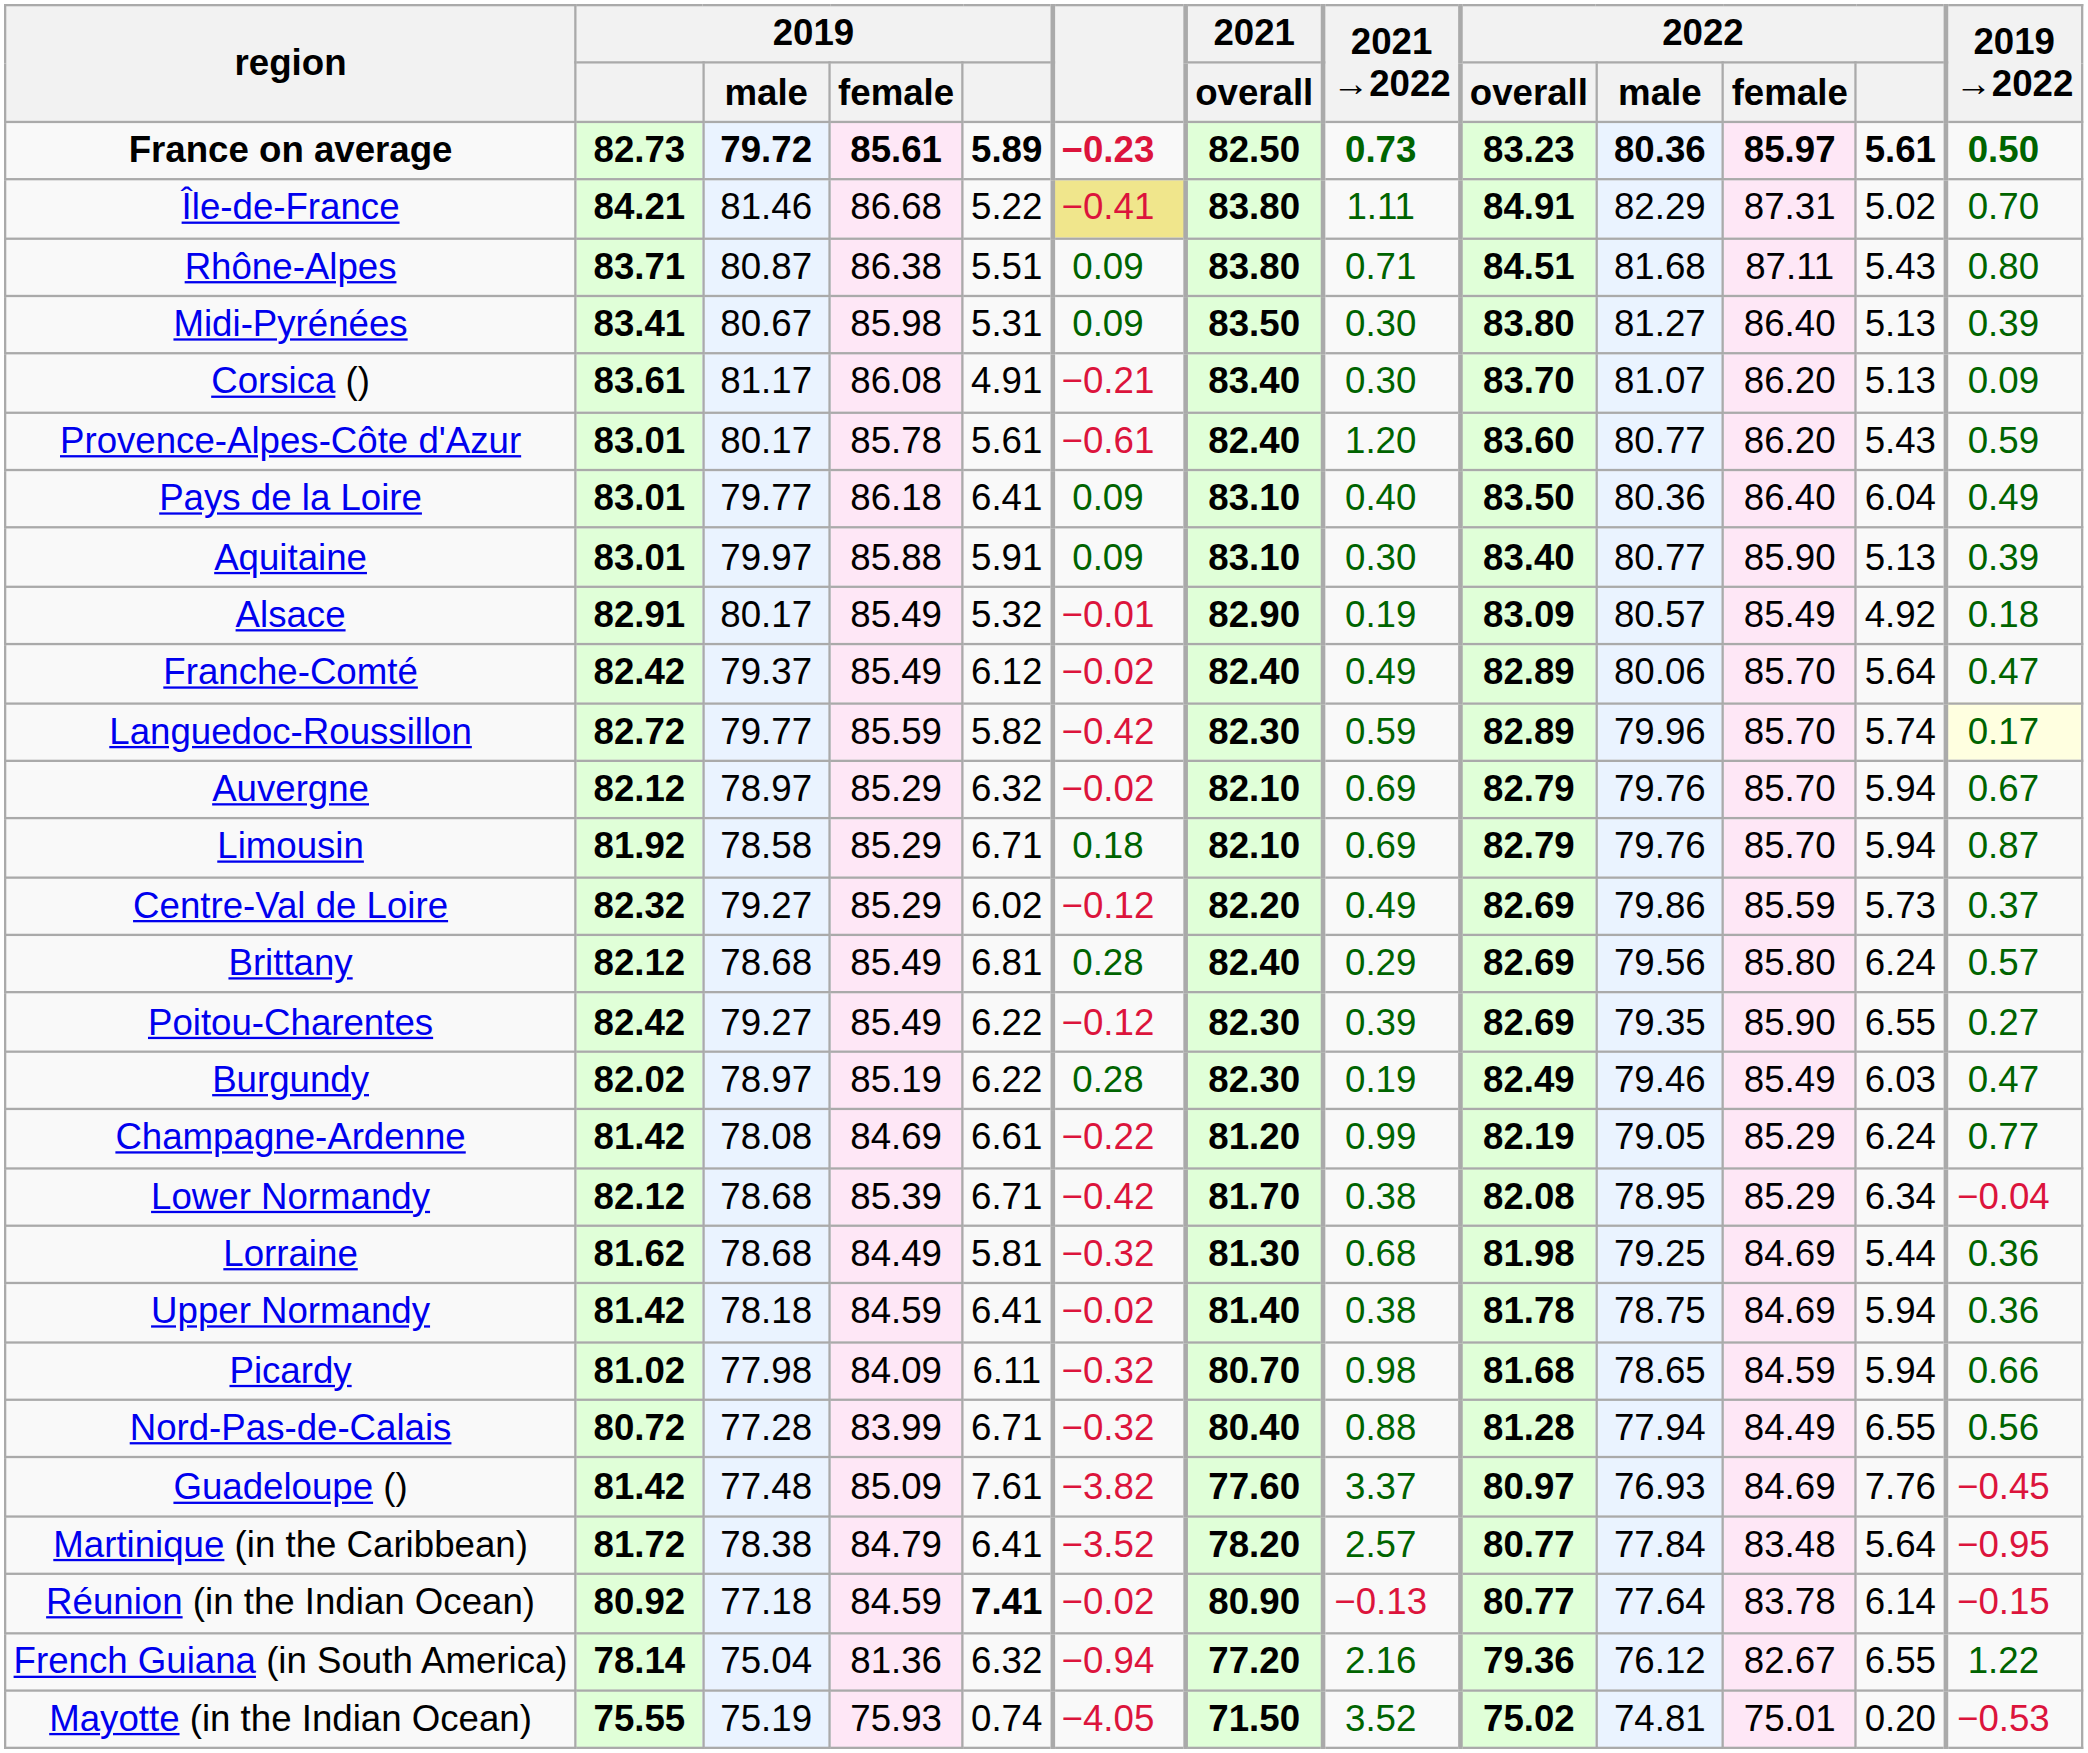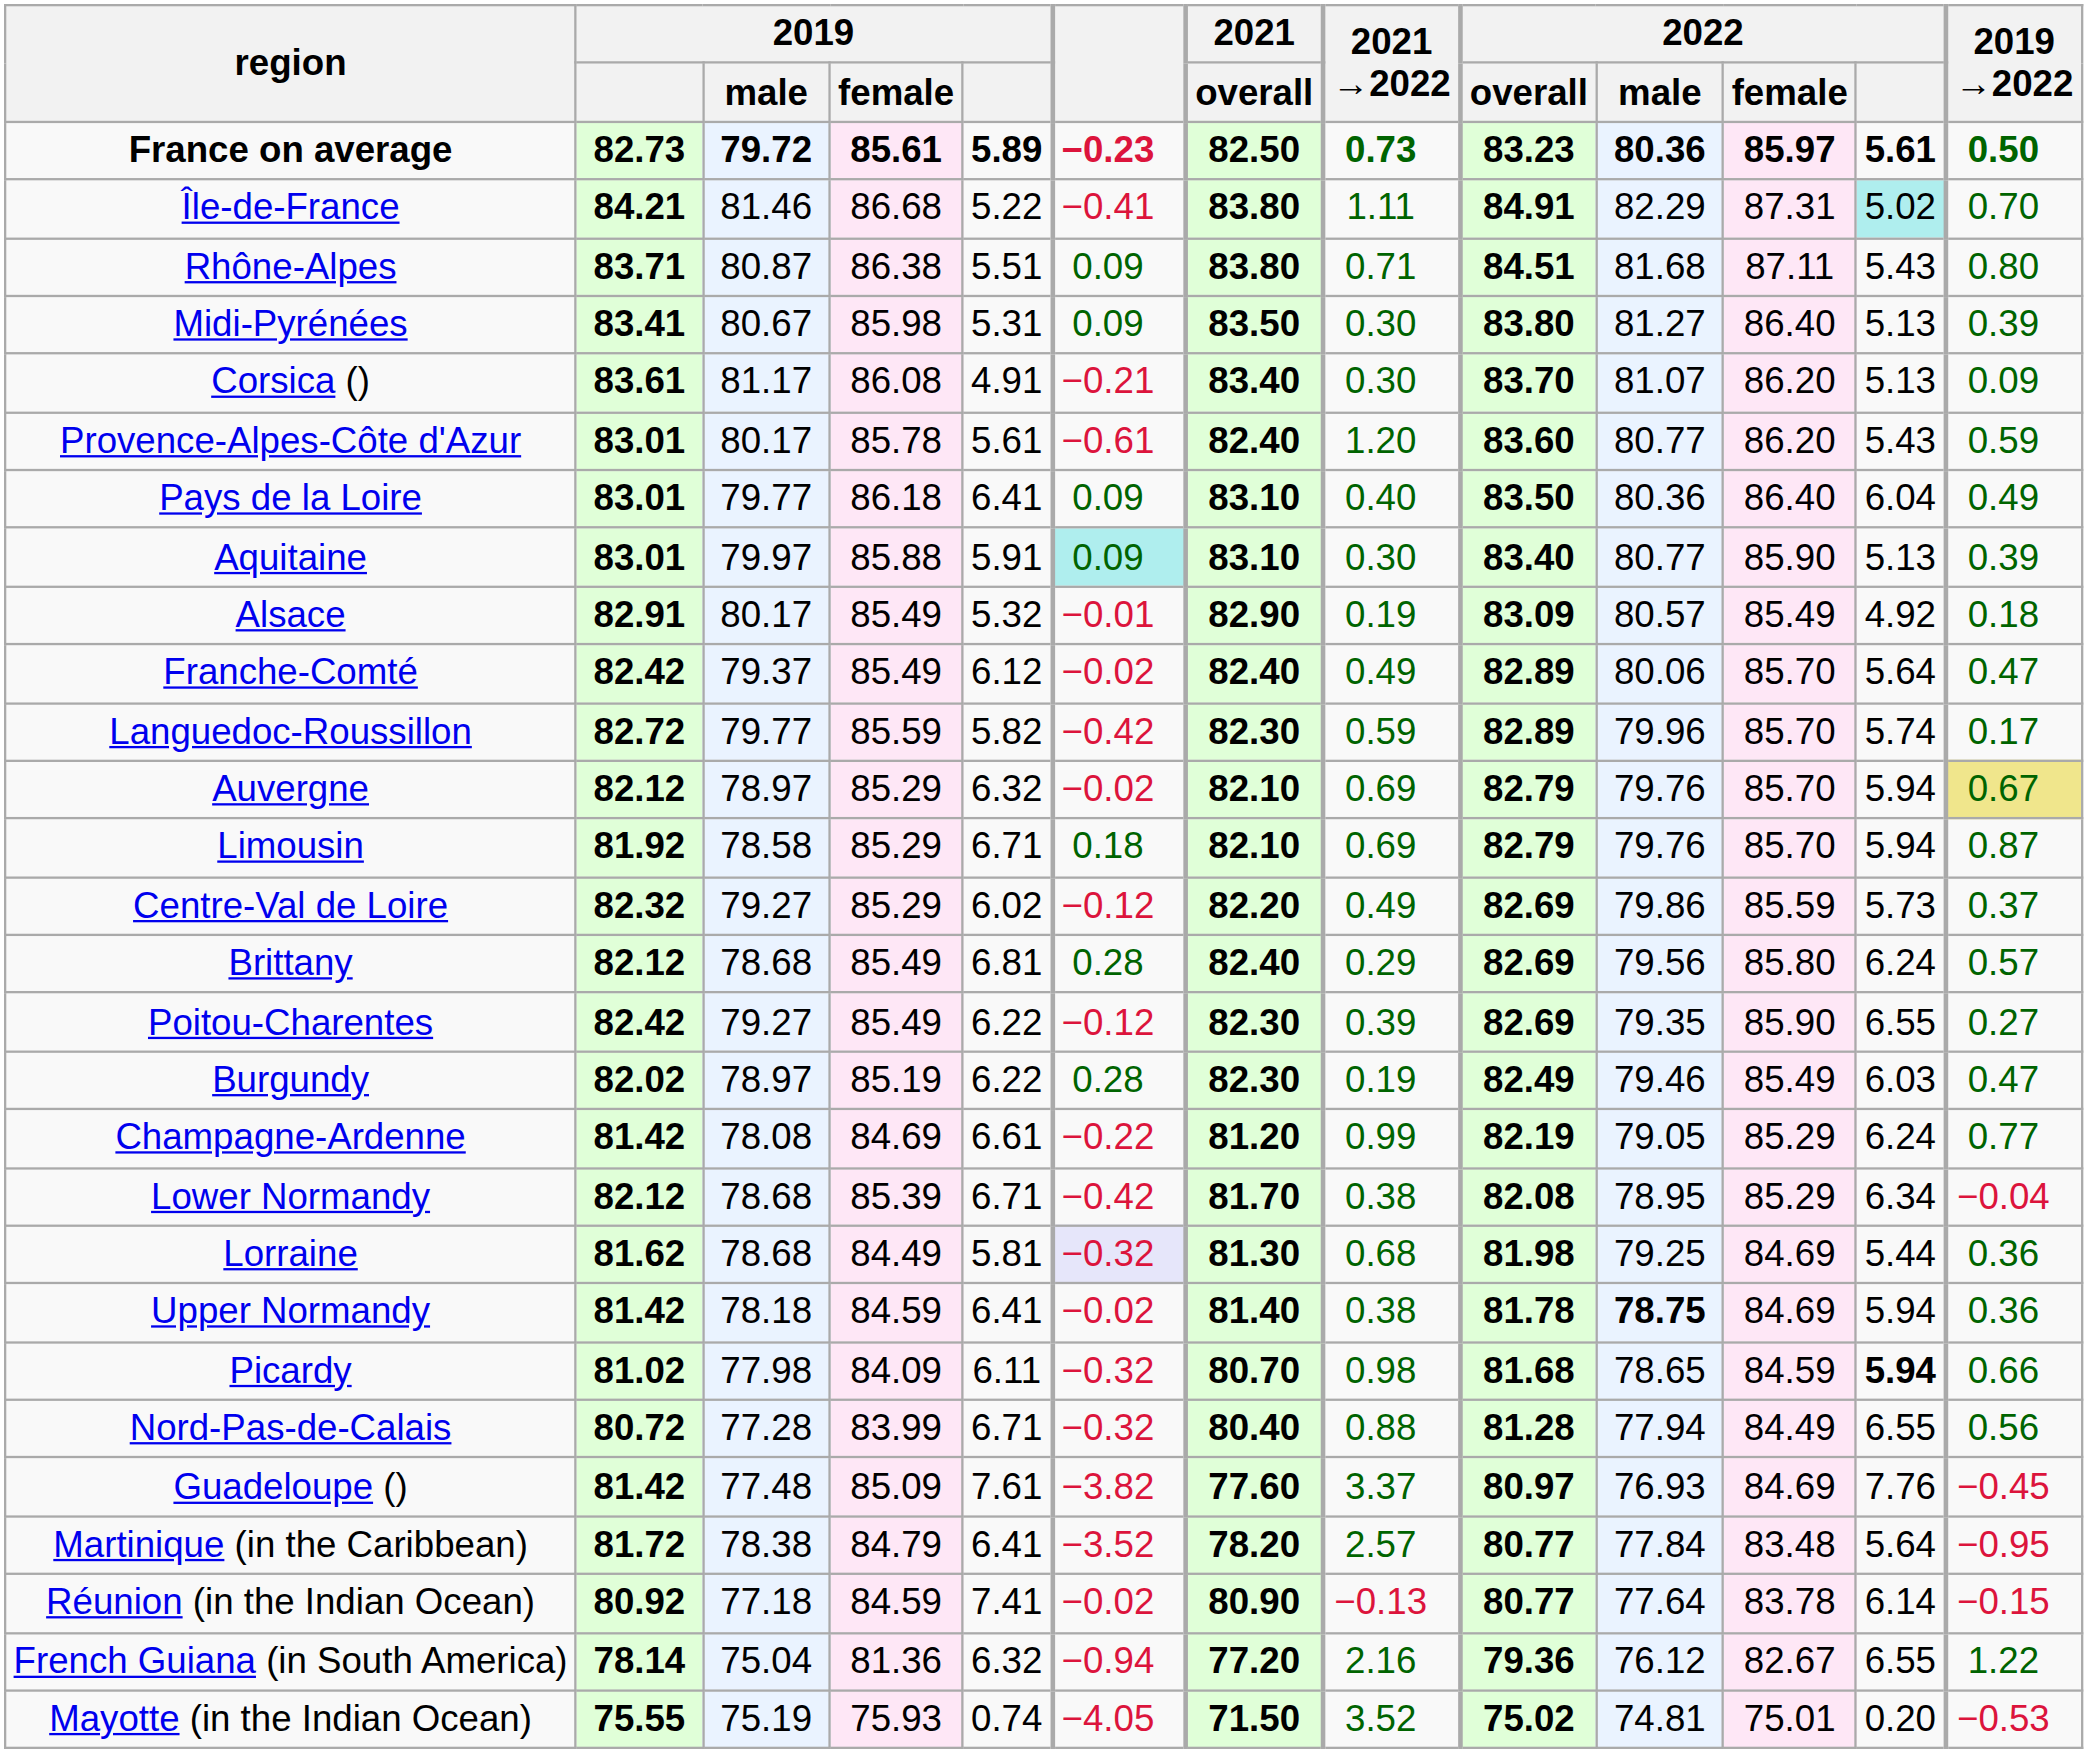(1108, 207) khaki background -> (1108, 207) no background
(1900, 207) no background -> (1900, 207) paleturquoise background
(1108, 556) no background -> (1108, 556) paleturquoise background
(2003, 730) lightyellow background -> (2003, 730) no background
(2003, 788) no background -> (2003, 788) khaki background
(1108, 1253) no background -> (1108, 1253) lavender background
(1660, 1311) normal -> (1660, 1311) bold
(1900, 1370) normal -> (1900, 1370) bold
(1007, 1602) bold -> (1007, 1602) normal
